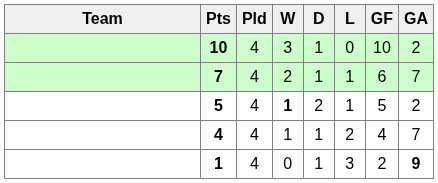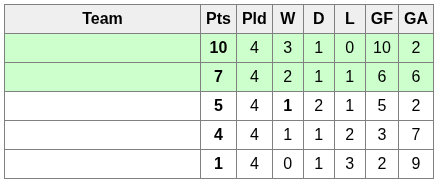(416, 76) 7 -> (416, 76) 6
(382, 134) 4 -> (382, 134) 3
(416, 164) bold -> (416, 164) normal
